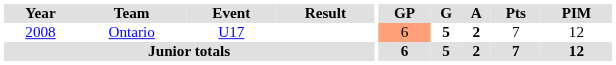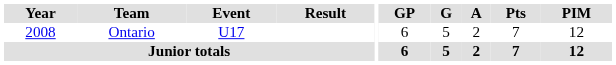(405, 32) lightsalmon background -> (405, 32) no background
(446, 32) bold -> (446, 32) normal
(476, 32) bold -> (476, 32) normal
